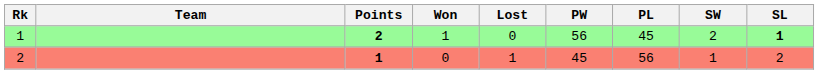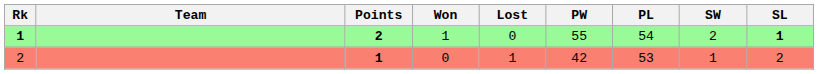(20, 37) normal -> (20, 37) bold
(579, 37) 56 -> (579, 37) 55
(646, 37) 45 -> (646, 37) 54
(579, 58) 45 -> (579, 58) 42
(646, 58) 56 -> (646, 58) 53
